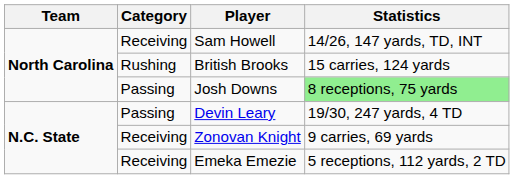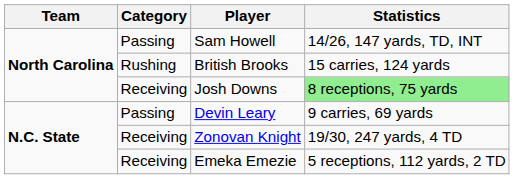(154, 40) Receiving -> (148, 40) Passing
(148, 89) Passing -> (154, 89) Receiving
(385, 113) 19/30, 247 yards, 4 TD -> (370, 113) 9 carries, 69 yards
(370, 137) 9 carries, 69 yards -> (385, 137) 19/30, 247 yards, 4 TD
